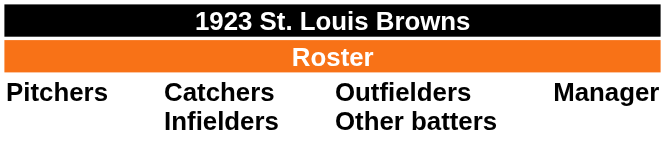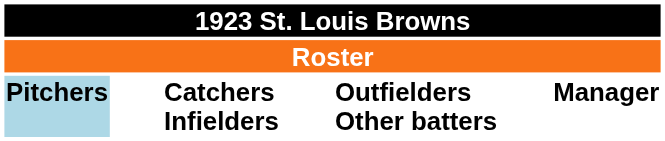(57, 92) no background -> (57, 92) lightblue background
